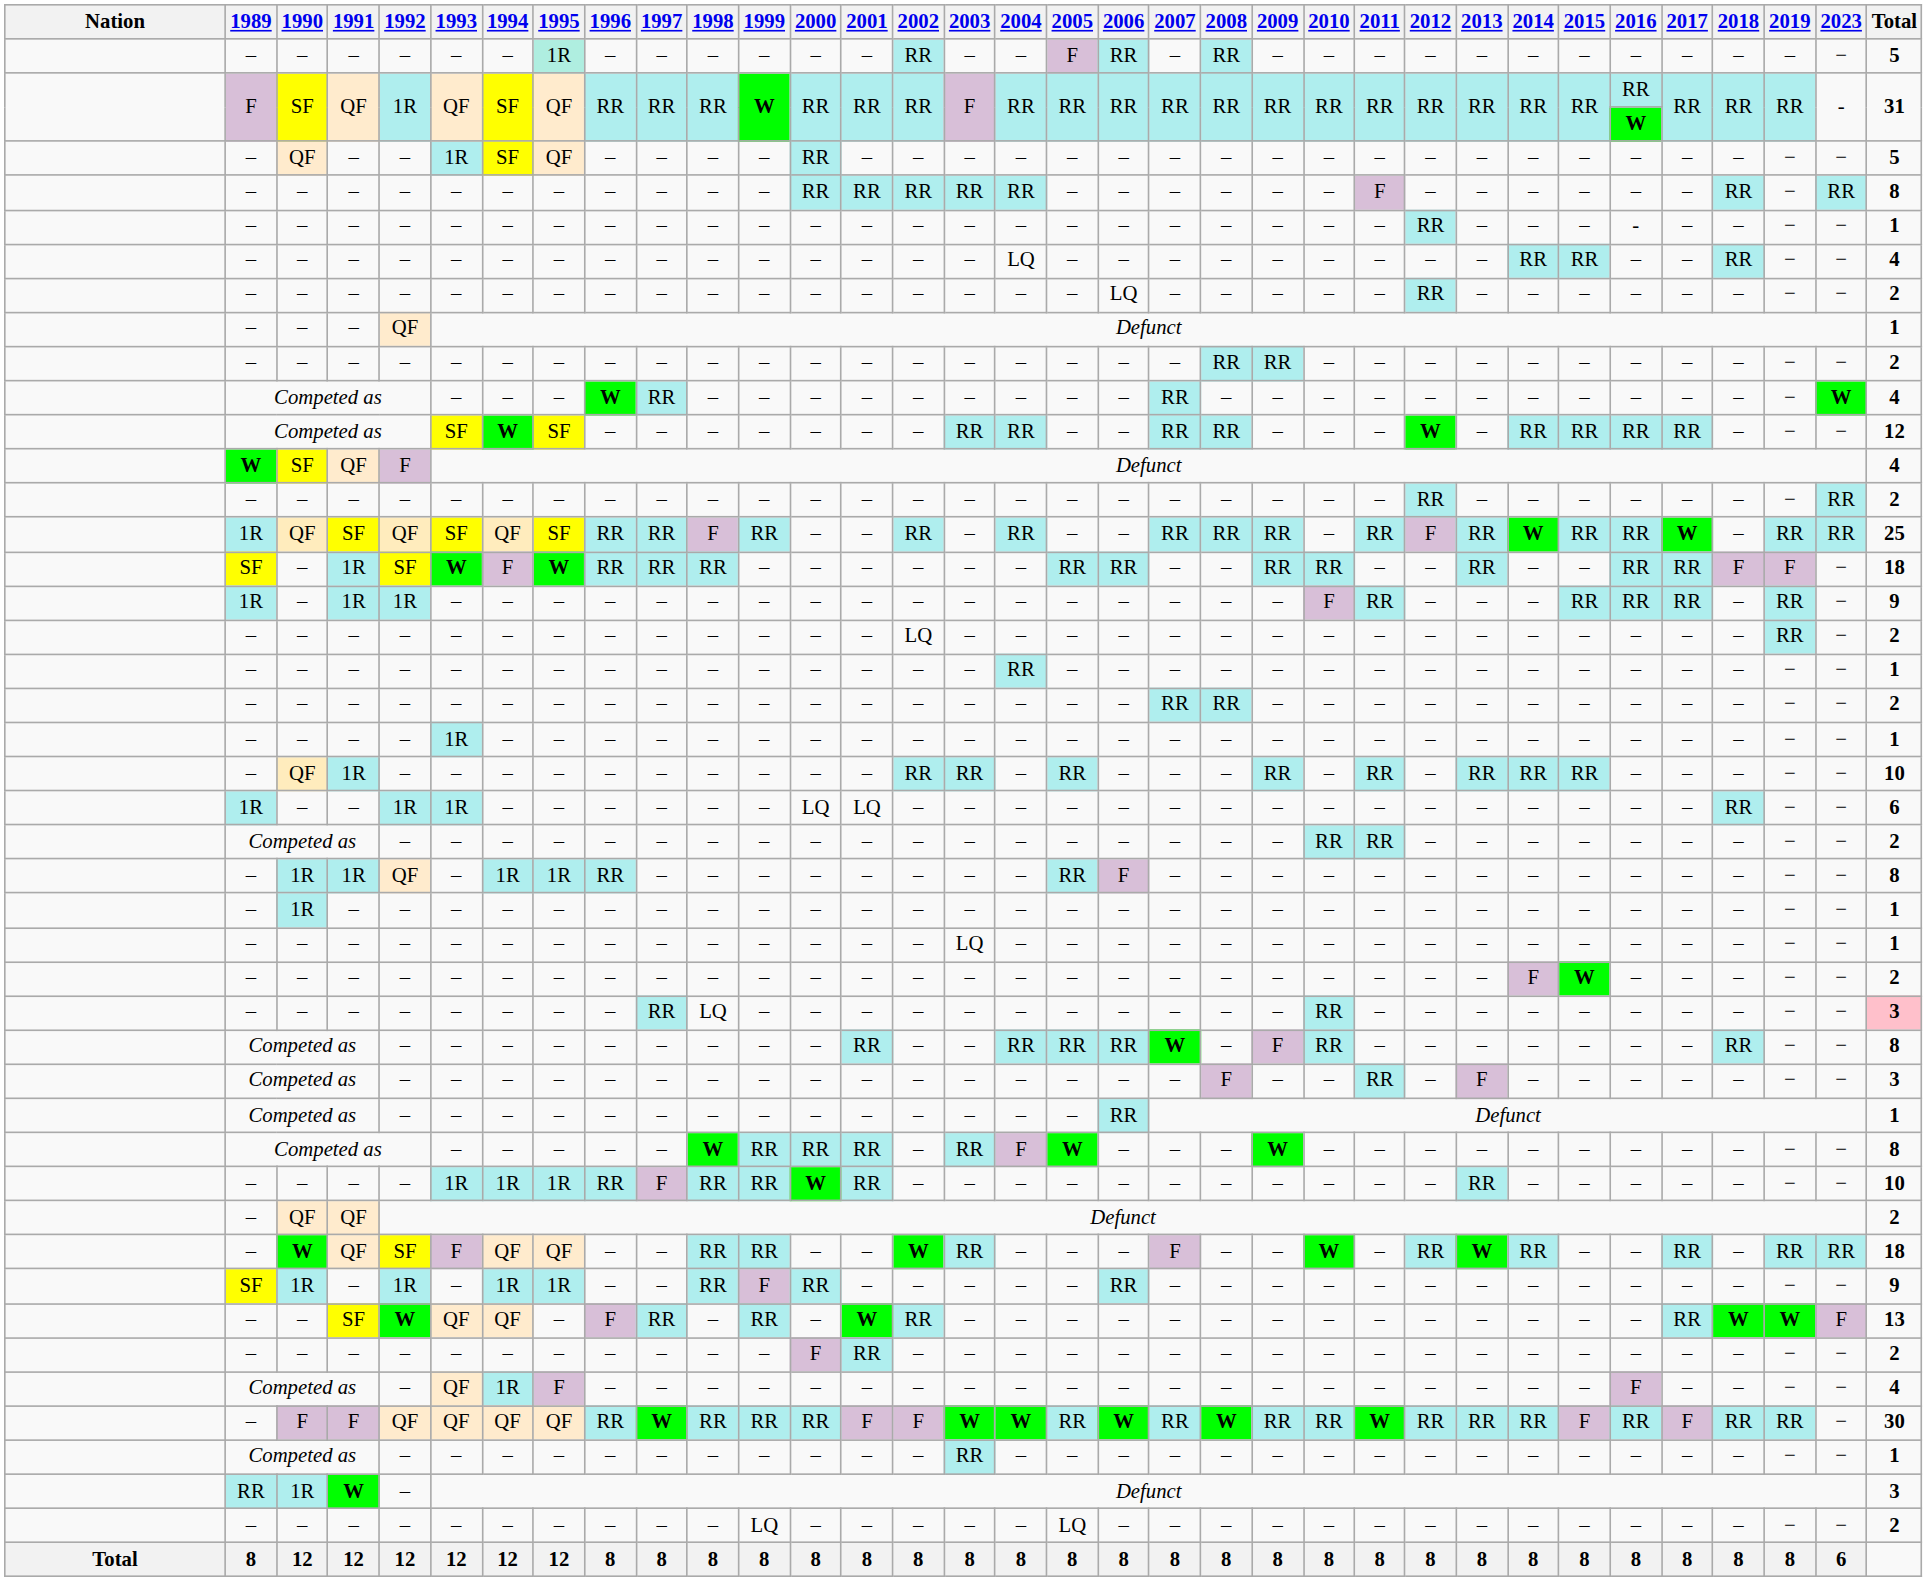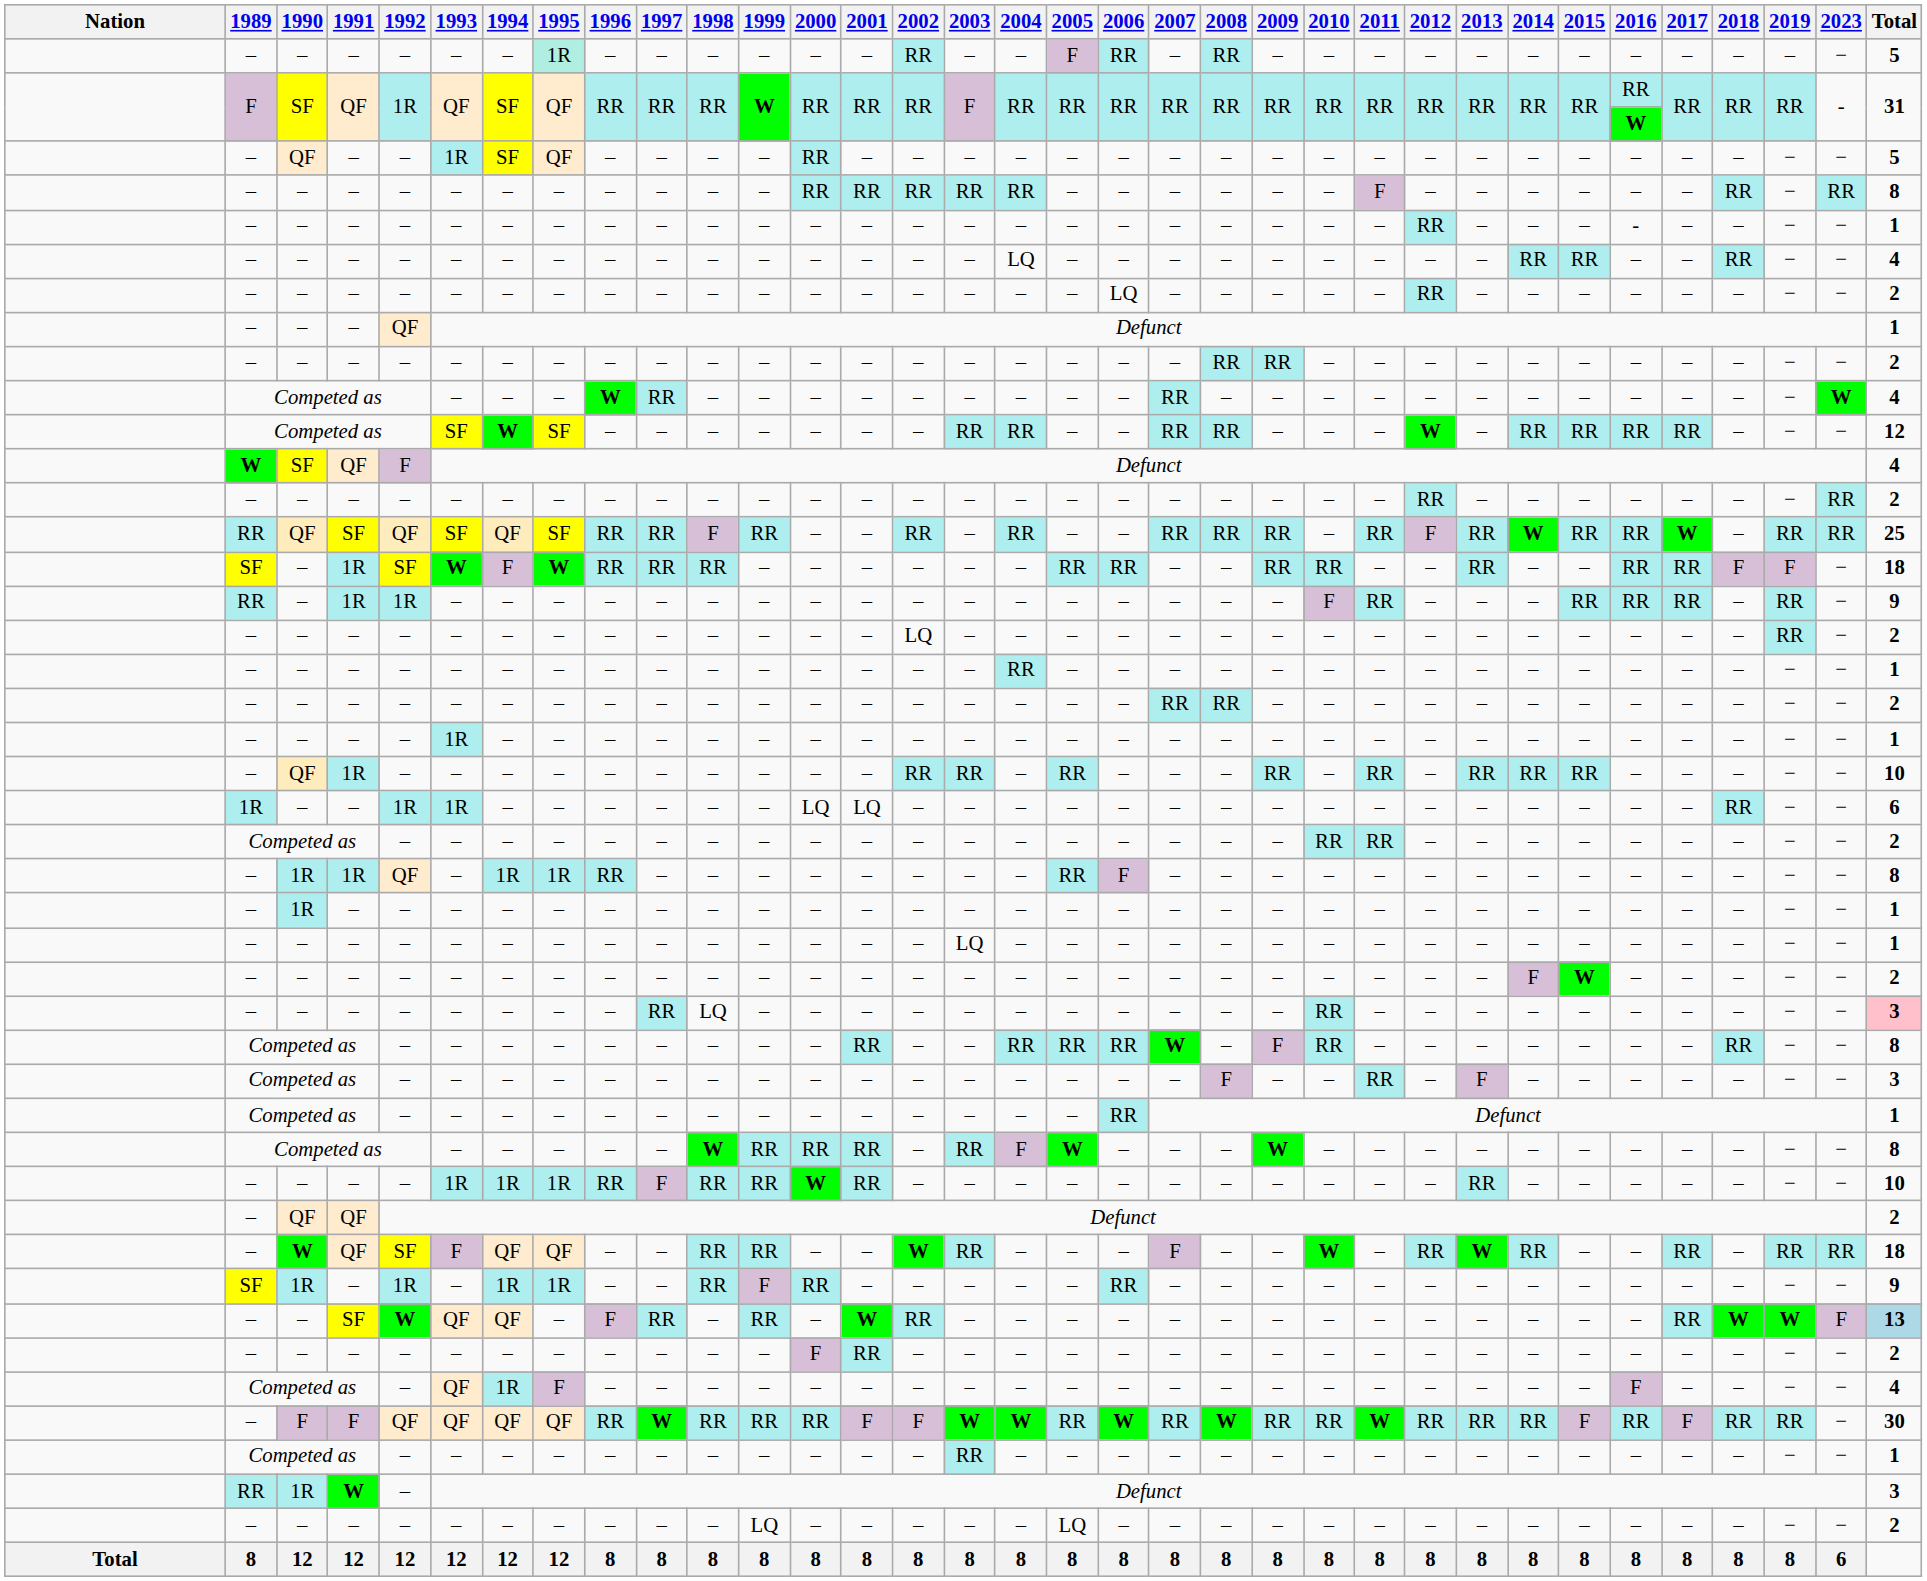(251, 533) 1R -> (251, 533) RR
(251, 602) 1R -> (251, 602) RR
(1894, 1319) no background -> (1894, 1319) lightblue background
